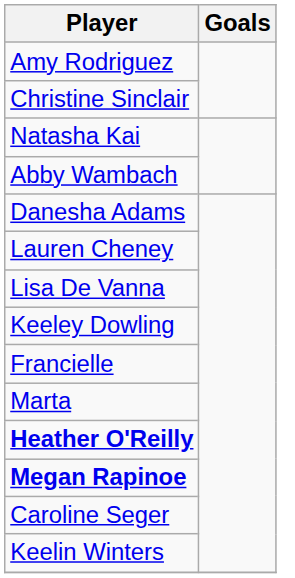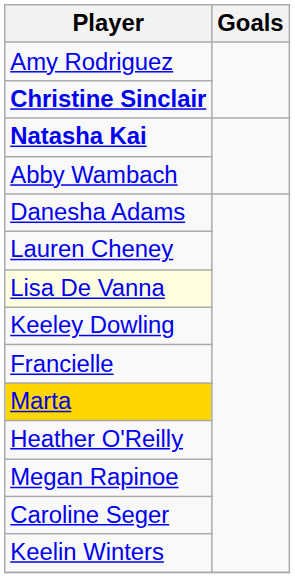(100, 99) normal -> (108, 99) bold
(75, 136) normal -> (78, 136) bold
(88, 288) no background -> (88, 288) lightyellow background
(41, 401) no background -> (41, 401) gold background
(102, 439) bold -> (97, 439) normal
(98, 477) bold -> (94, 477) normal
